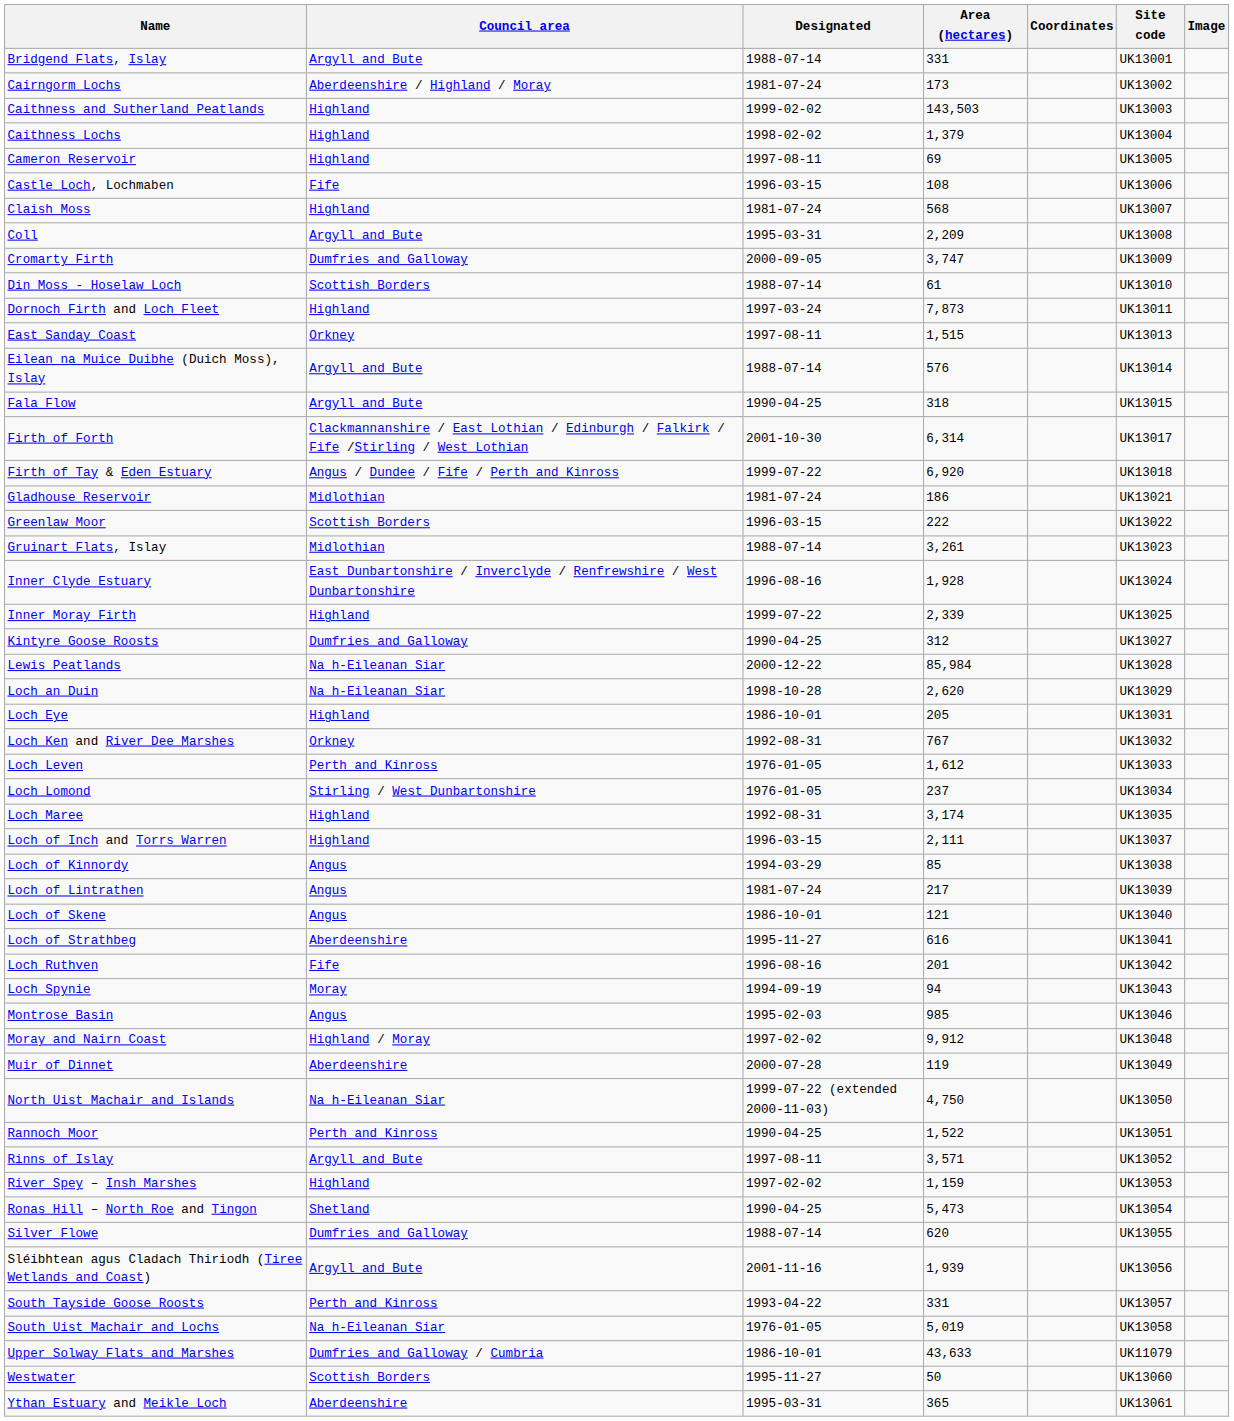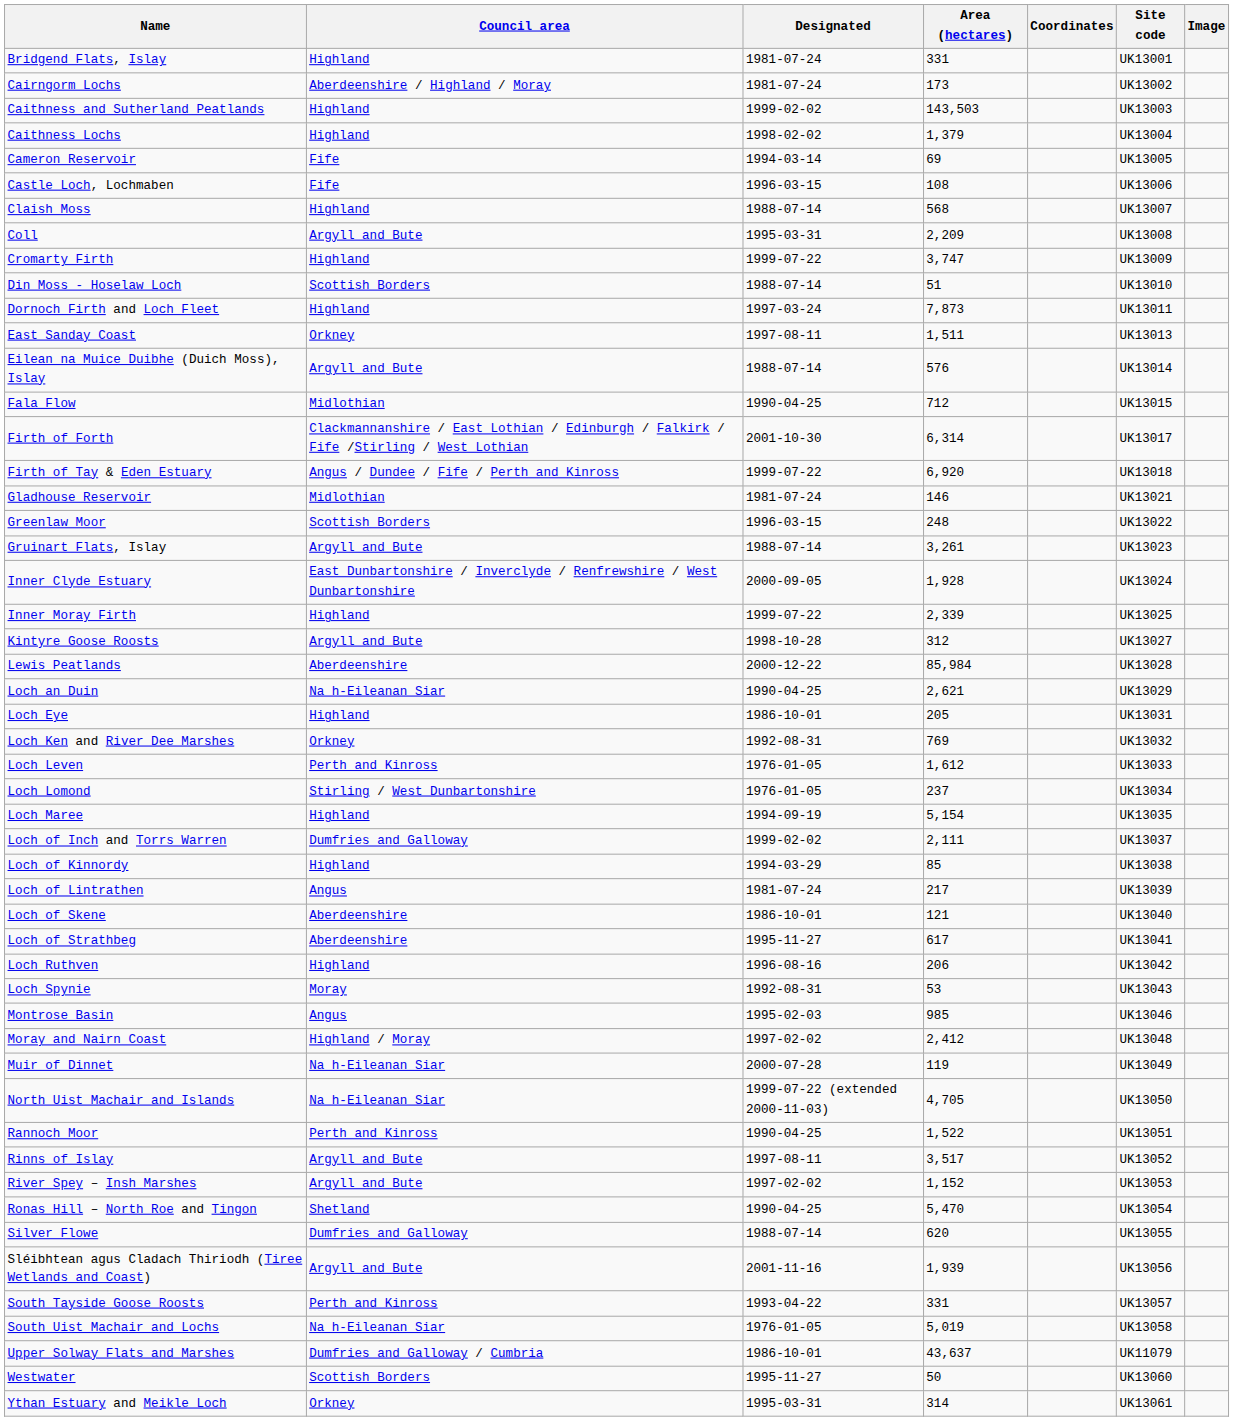(366, 61) Argyll and Bute -> (339, 61) Highland
(784, 61) 1988-07-14 -> (784, 61) 1981-07-24
(339, 161) Highland -> (324, 161) Fife
(784, 161) 1997-08-11 -> (784, 161) 1994-03-14
(784, 211) 1981-07-24 -> (784, 211) 1988-07-14
(388, 261) Dumfries and Galloway -> (339, 261) Highland
(784, 261) 2000-09-05 -> (784, 261) 1999-07-22
(934, 286) 61 -> (934, 286) 51
(945, 335) 1,515 -> (945, 335) 1,511
(366, 404) Argyll and Bute -> (347, 404) Midlothian
(938, 404) 318 -> (938, 404) 712
(938, 498) 186 -> (938, 498) 146
(938, 523) 222 -> (938, 523) 248
(347, 548) Midlothian -> (366, 548) Argyll and Bute
(784, 582) 1996-08-16 -> (784, 582) 2000-09-05
(388, 642) Dumfries and Galloway -> (366, 642) Argyll and Bute
(784, 642) 1990-04-25 -> (784, 642) 1998-10-28
(377, 667) Na h-Eileanan Siar -> (358, 667) Aberdeenshire
(784, 692) 1998-10-28 -> (784, 692) 1990-04-25
(945, 692) 2,620 -> (945, 692) 2,621
(938, 742) 767 -> (938, 742) 769
(784, 816) 1992-08-31 -> (784, 816) 1994-09-19
(945, 816) 3,174 -> (945, 816) 5,154
(339, 841) Highland -> (388, 841) Dumfries and Galloway
(784, 841) 1996-03-15 -> (784, 841) 1999-02-02
(328, 866) Angus -> (339, 866) Highland
(328, 916) Angus -> (358, 916) Aberdeenshire
(938, 941) 616 -> (938, 941) 617
(324, 966) Fife -> (339, 966) Highland
(938, 966) 201 -> (938, 966) 206
(784, 991) 1994-09-19 -> (784, 991) 1992-08-31
(934, 991) 94 -> (934, 991) 53
(945, 1041) 9,912 -> (945, 1041) 2,412
(358, 1066) Aberdeenshire -> (377, 1066) Na h-Eileanan Siar
(945, 1100) 4,750 -> (945, 1100) 4,705
(945, 1160) 3,571 -> (945, 1160) 3,517
(339, 1185) Highland -> (366, 1185) Argyll and Bute
(945, 1185) 1,159 -> (945, 1185) 1,152
(945, 1210) 5,473 -> (945, 1210) 5,470
(949, 1353) 43,633 -> (949, 1353) 43,637
(358, 1403) Aberdeenshire -> (332, 1403) Orkney
(938, 1403) 365 -> (938, 1403) 314
